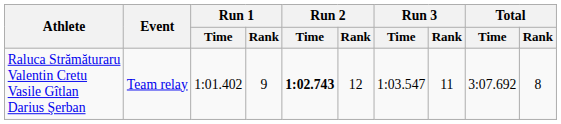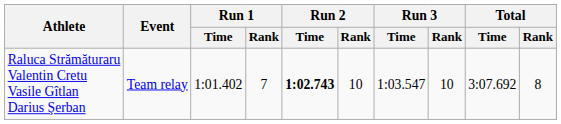(264, 84) 9 -> (264, 84) 7
(356, 84) 12 -> (356, 84) 10
(447, 84) 11 -> (447, 84) 10
